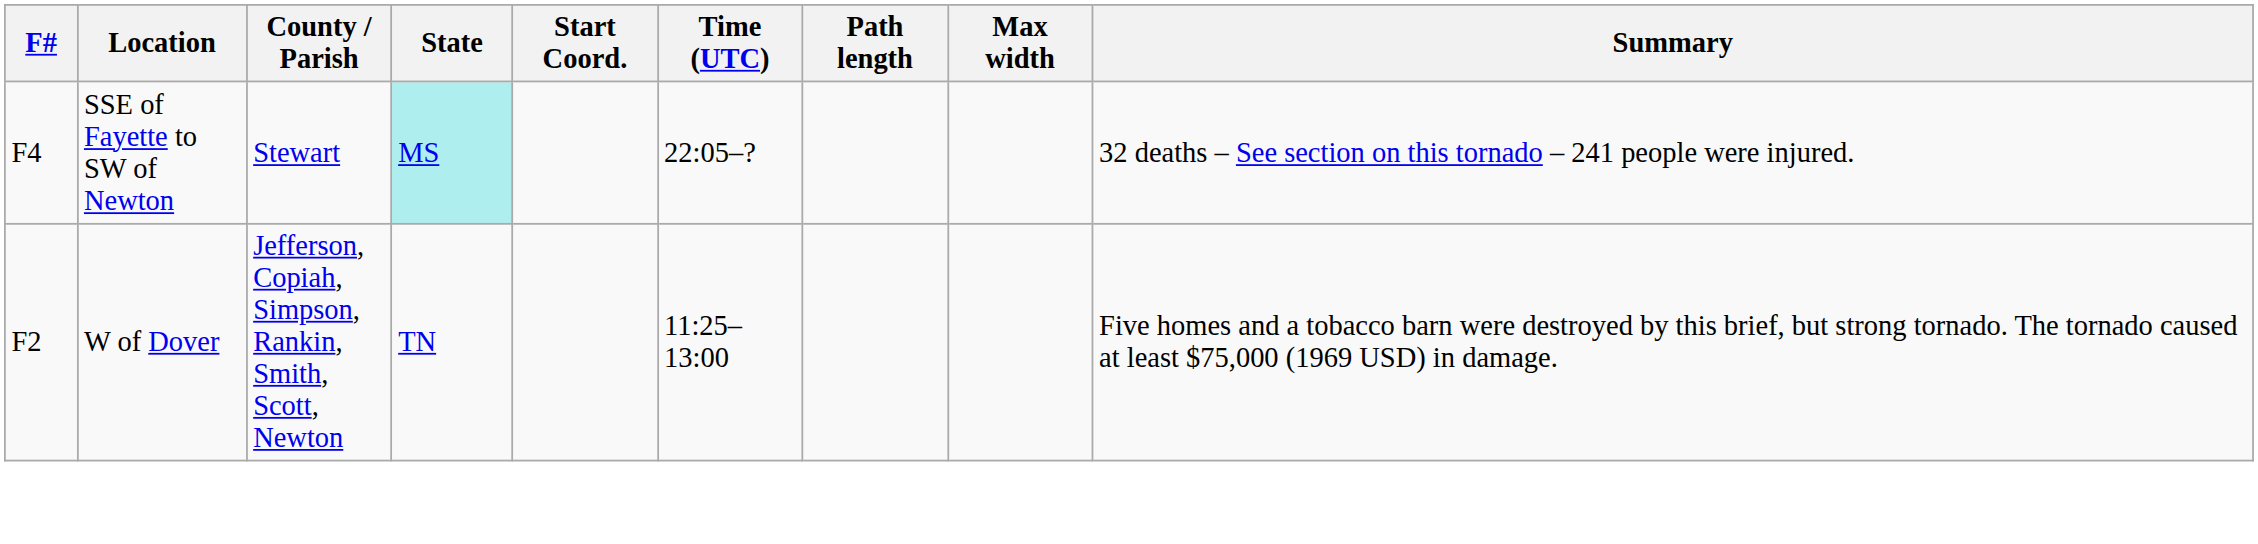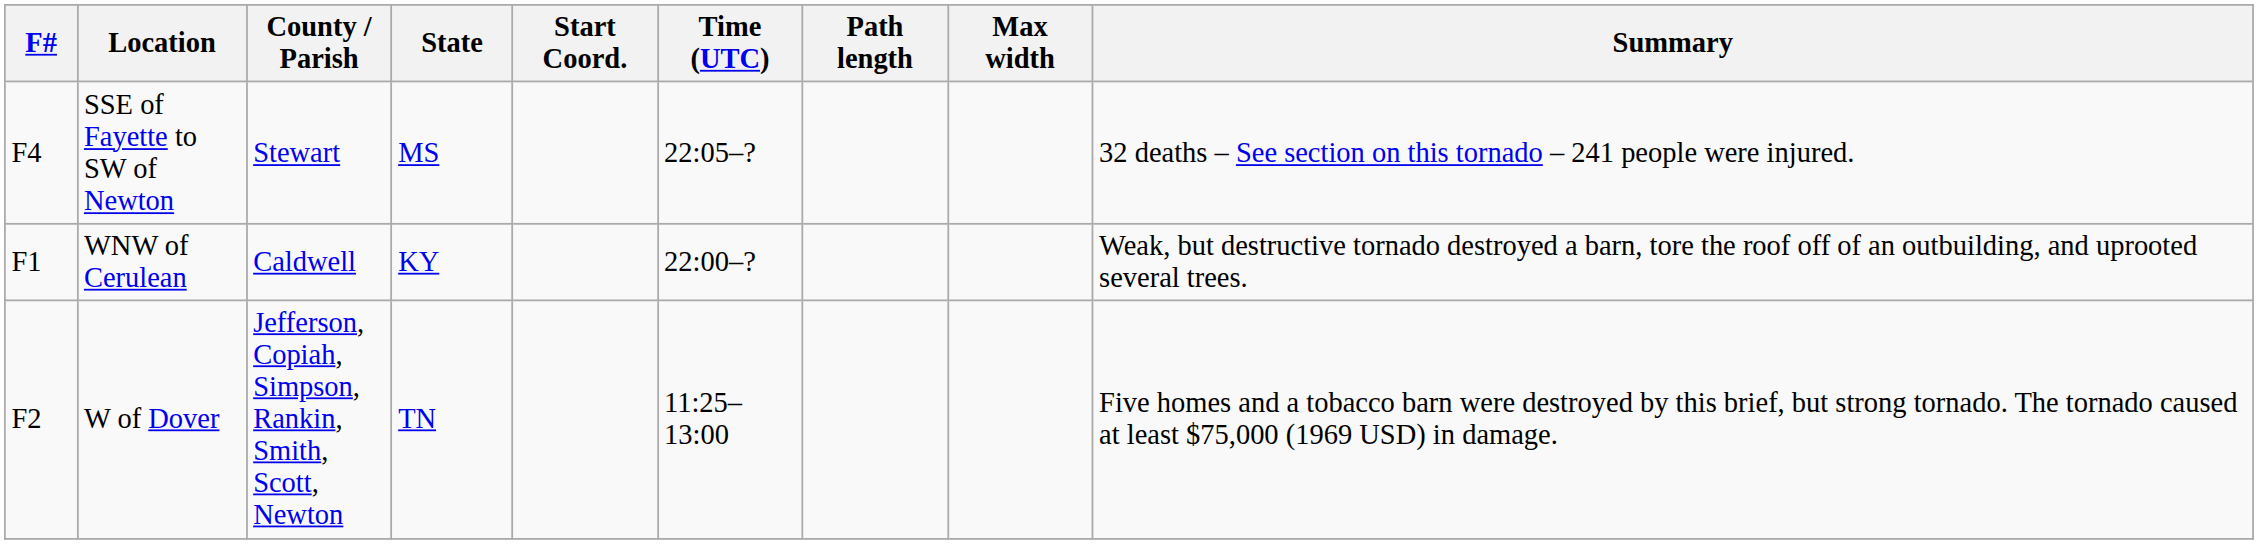(419, 152) paleturquoise background -> (419, 152) no background
+ row: (136, 261)
